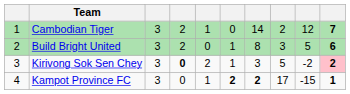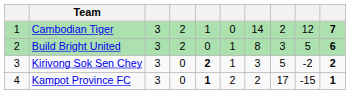(182, 64) bold -> (182, 64) normal
(207, 64) normal -> (207, 64) bold
(333, 64) pink background -> (333, 64) no background
(207, 81) normal -> (207, 81) bold
(233, 81) bold -> (233, 81) normal
(258, 81) bold -> (258, 81) normal
